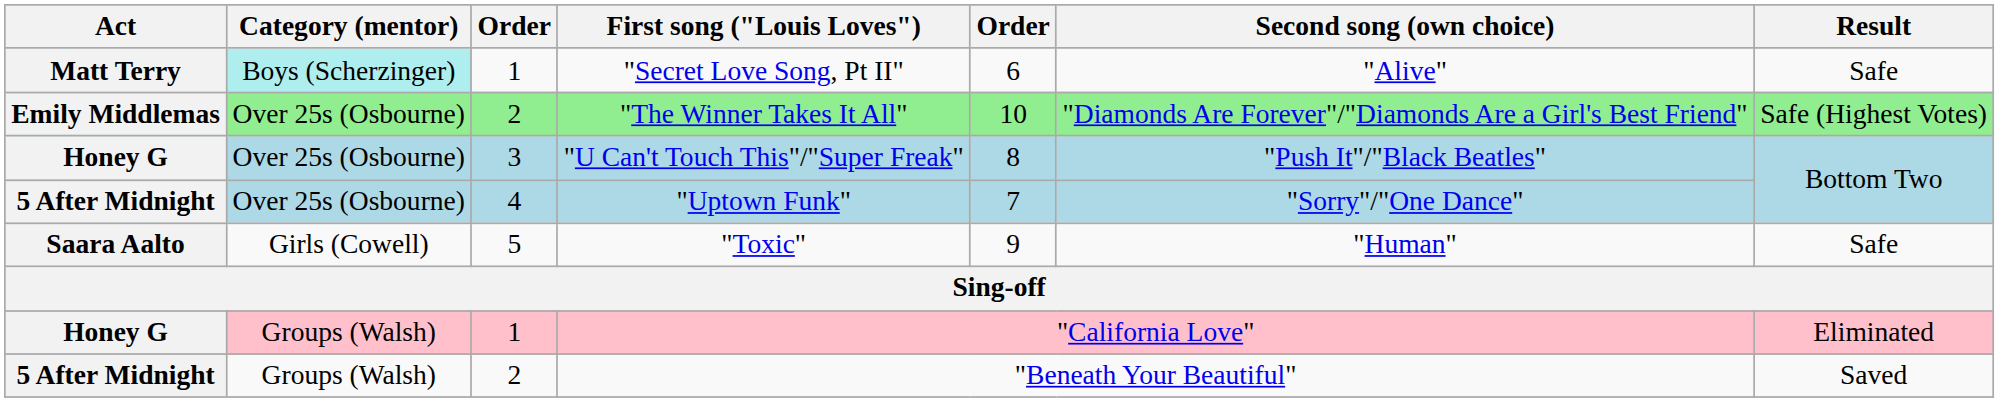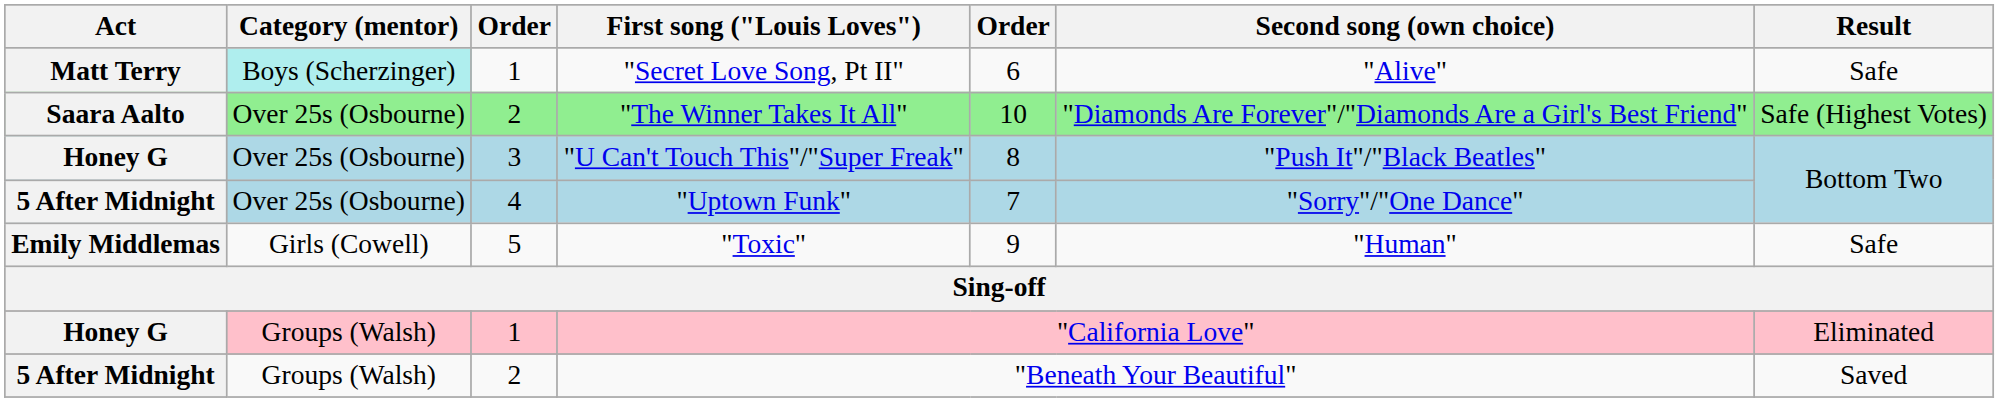(116, 113) Emily Middlemas -> (116, 113) Saara Aalto
(116, 244) Saara Aalto -> (116, 244) Emily Middlemas
